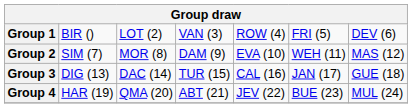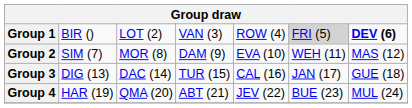(311, 34) no background -> (311, 34) lightgrey background
(374, 34) normal -> (374, 34) bold
